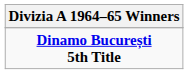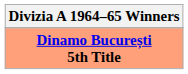(94, 48) no background -> (94, 48) lightsalmon background
